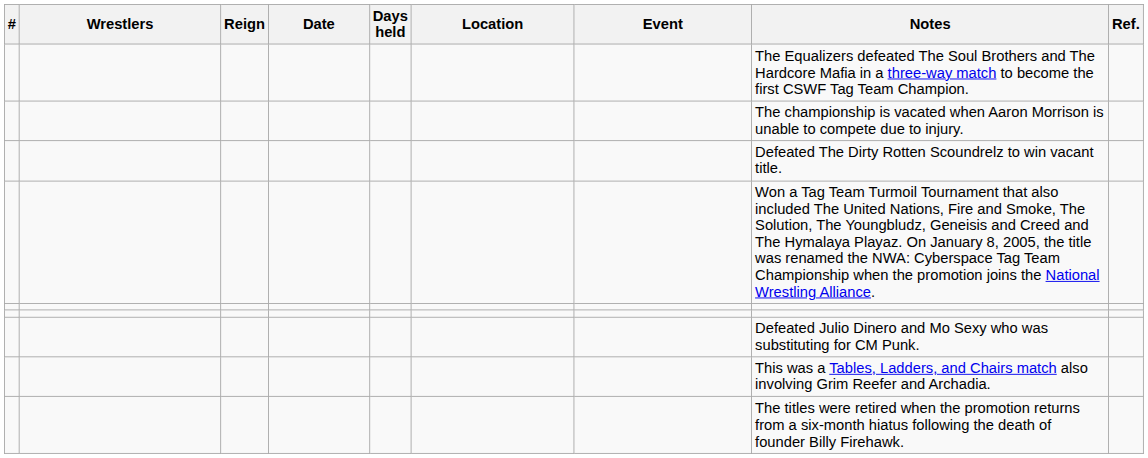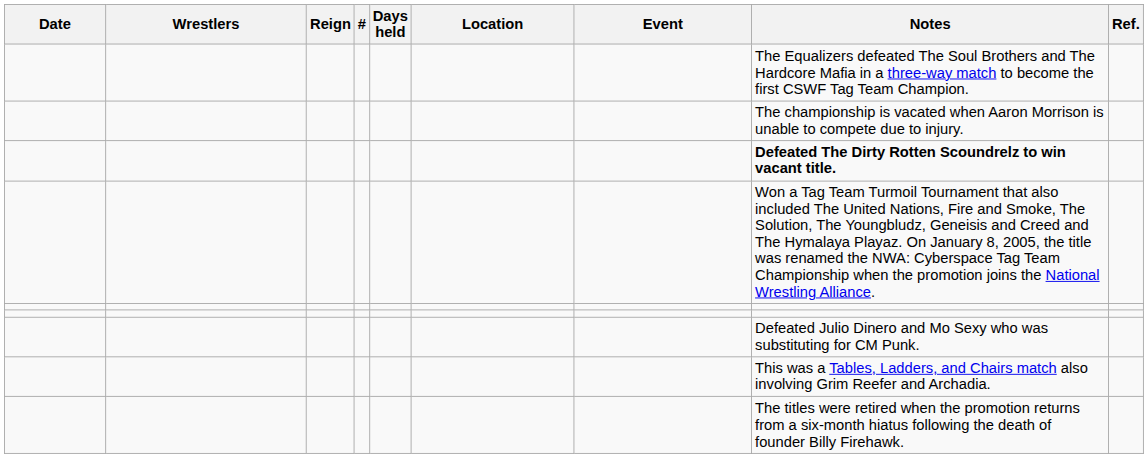columns swapped: (12, 24) <-> (319, 24)
(924, 160) normal -> (910, 160) bold
